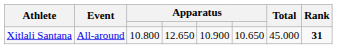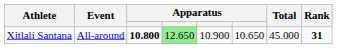(145, 35) normal -> (145, 35) bold
(179, 35) no background -> (179, 35) lightgreen background
